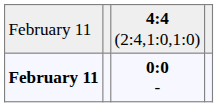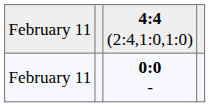(54, 77) bold -> (50, 77) normal
